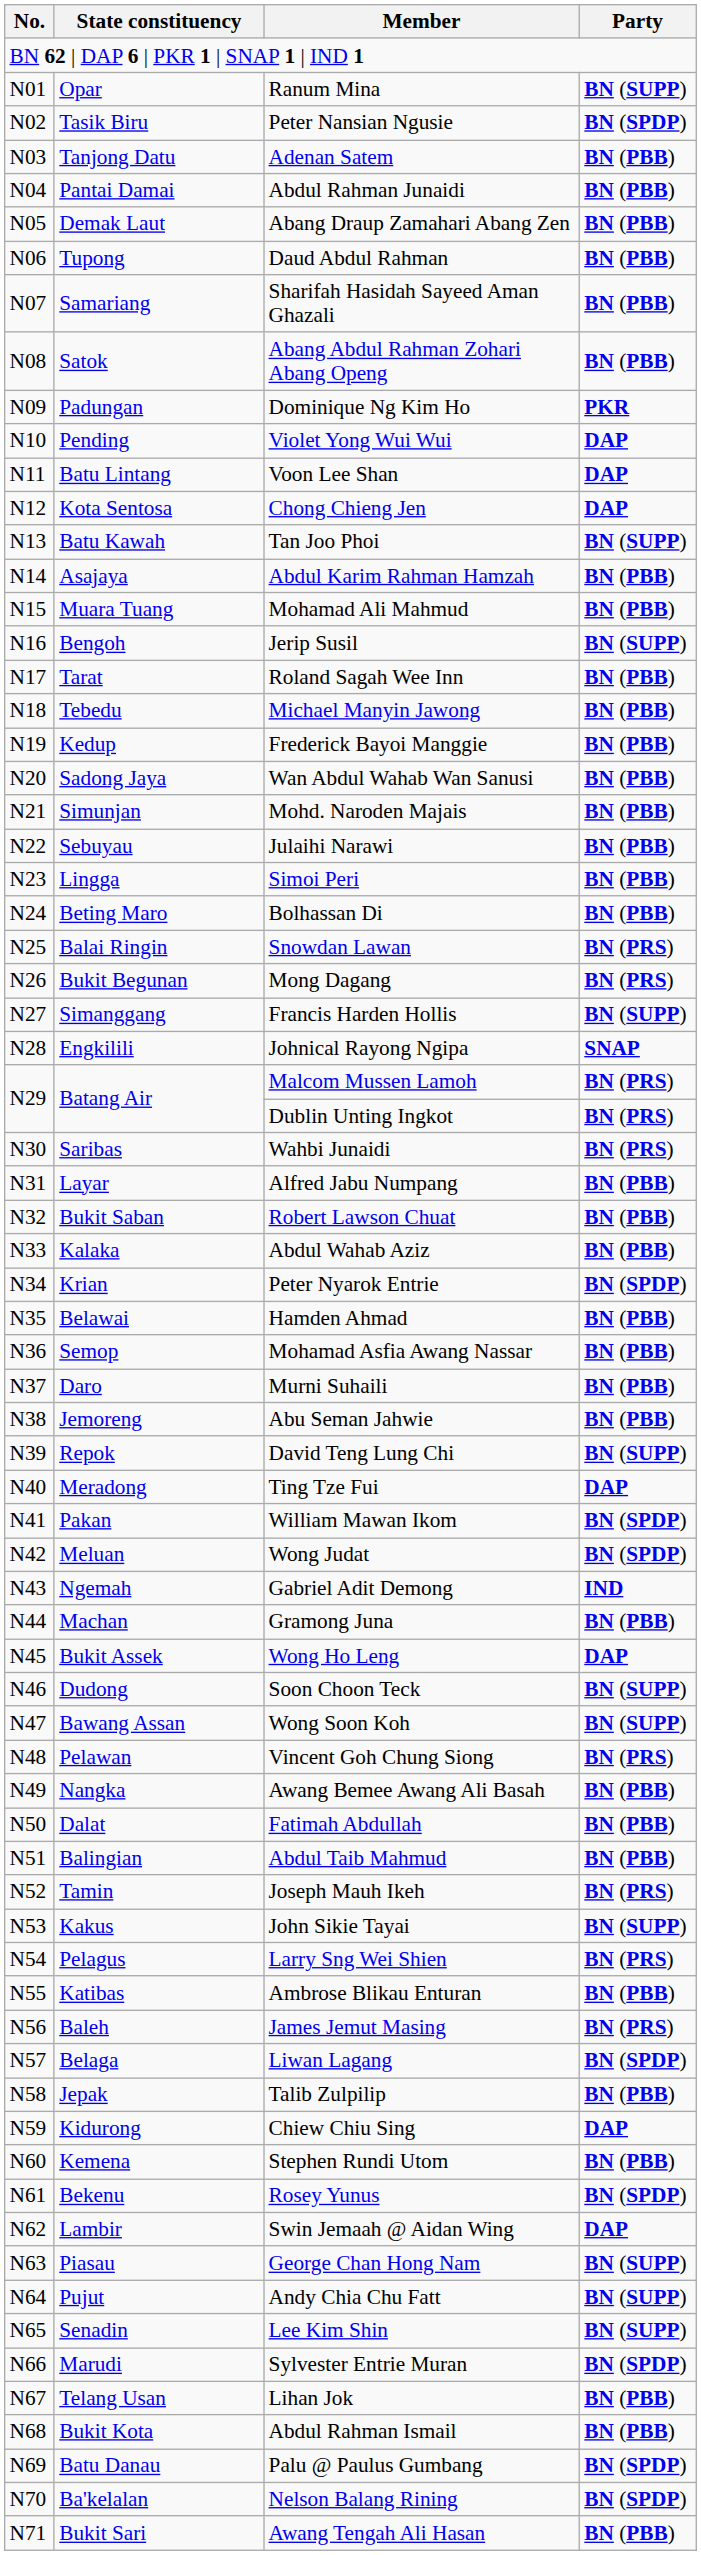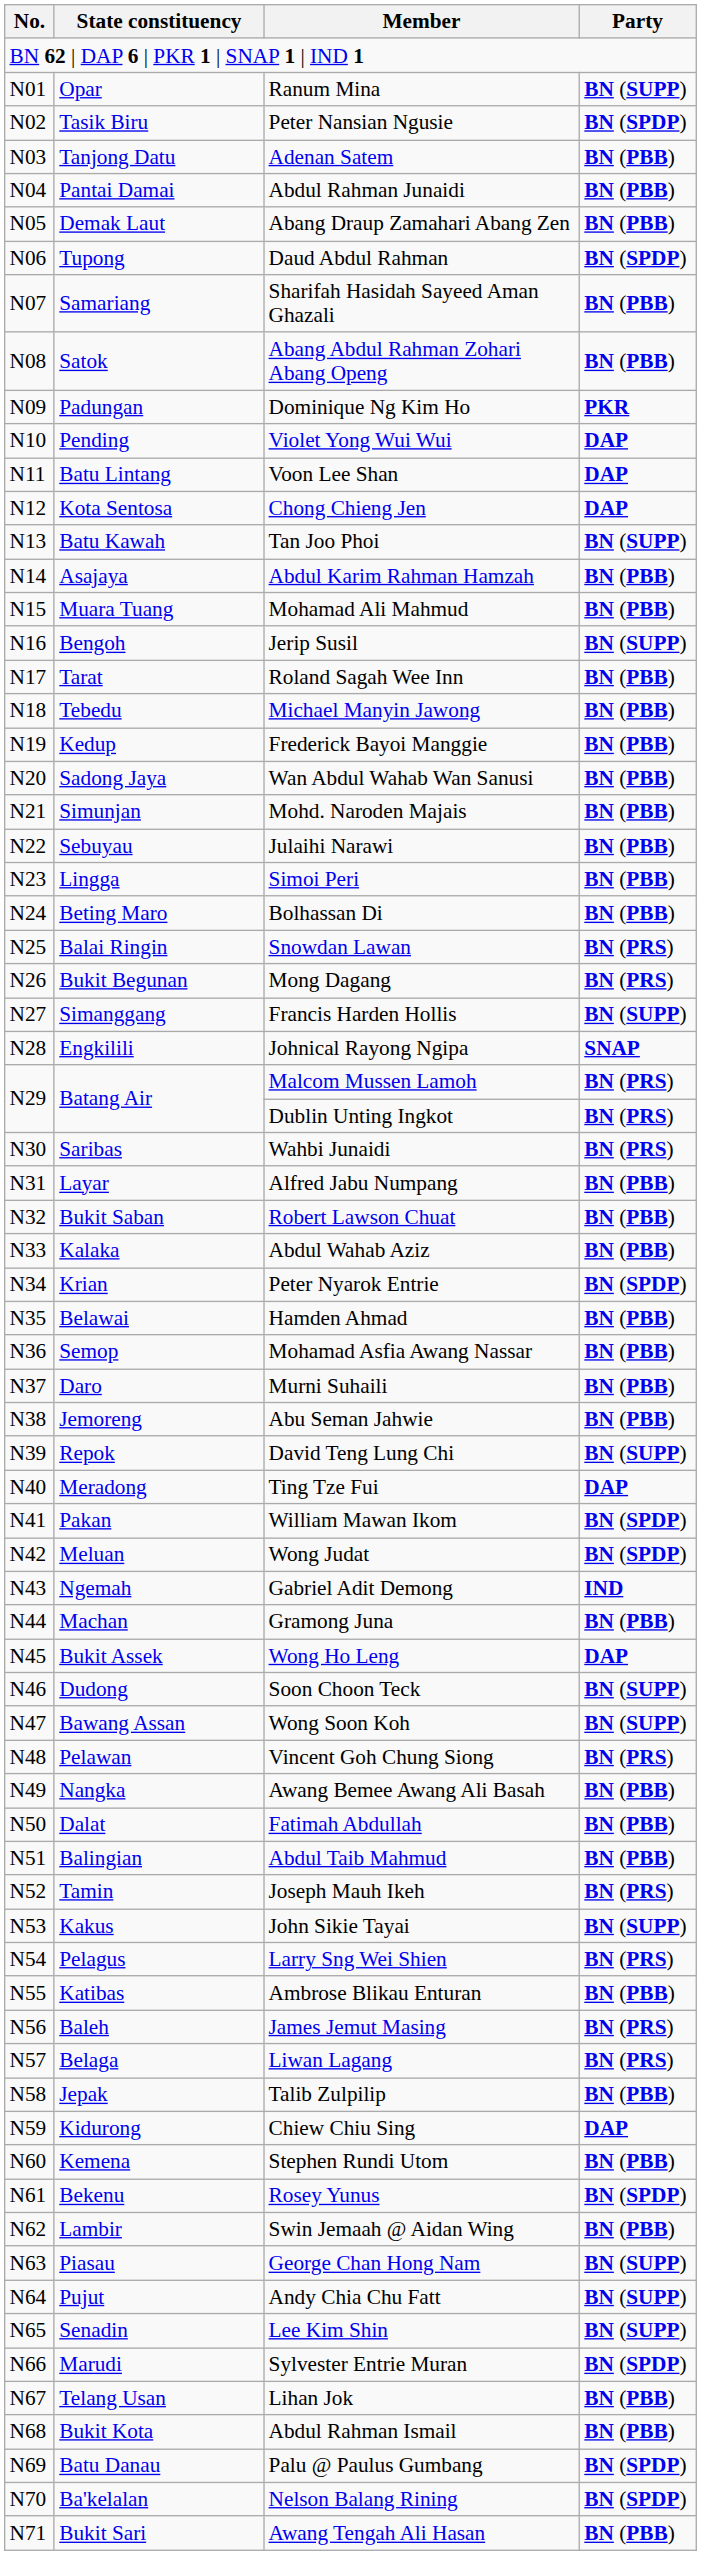(630, 257) BN (PBB) -> (635, 257) BN (SPDP)
(635, 2060) BN (SPDP) -> (629, 2060) BN (PRS)
(606, 2229) DAP -> (630, 2229) BN (PBB)
